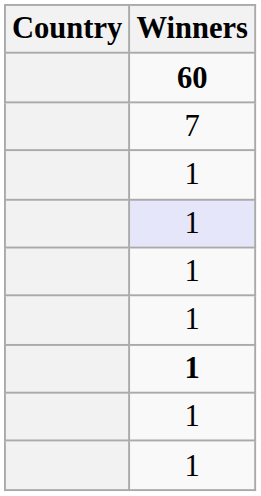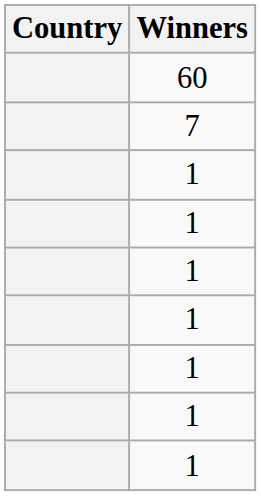(192, 77) bold -> (192, 77) normal
(192, 222) lavender background -> (192, 222) no background
(192, 367) bold -> (192, 367) normal
